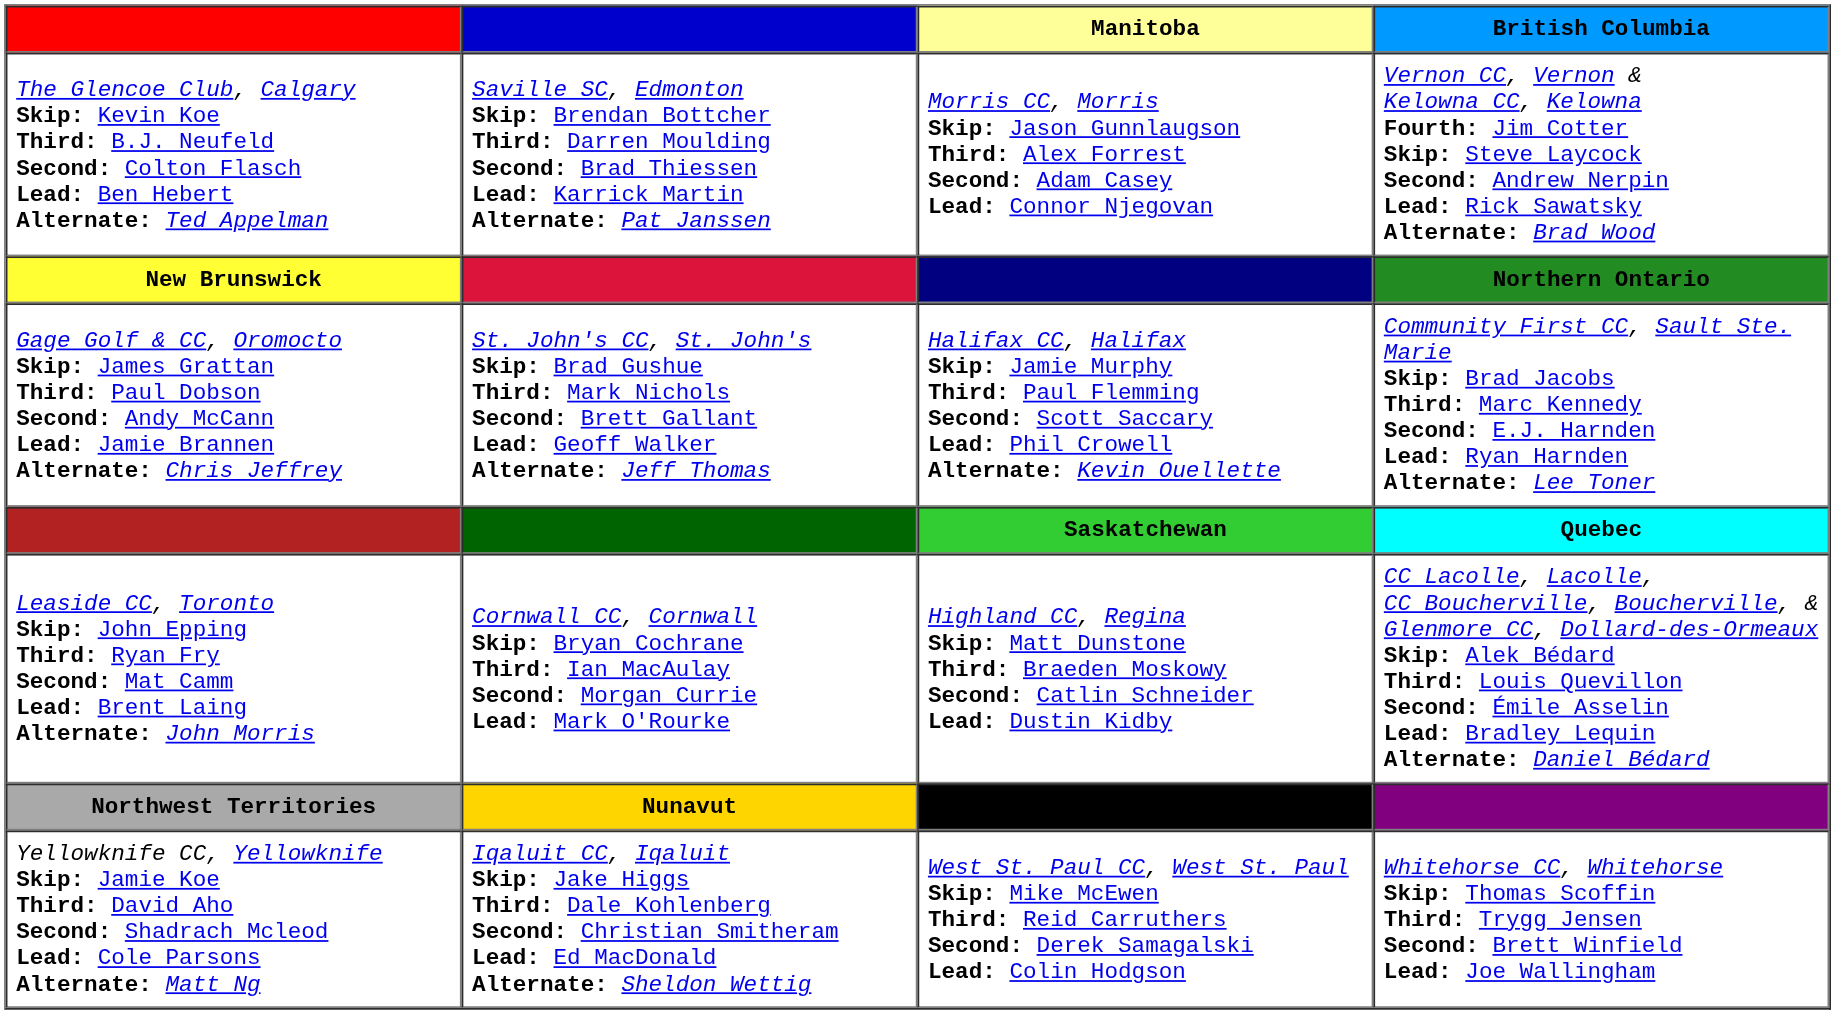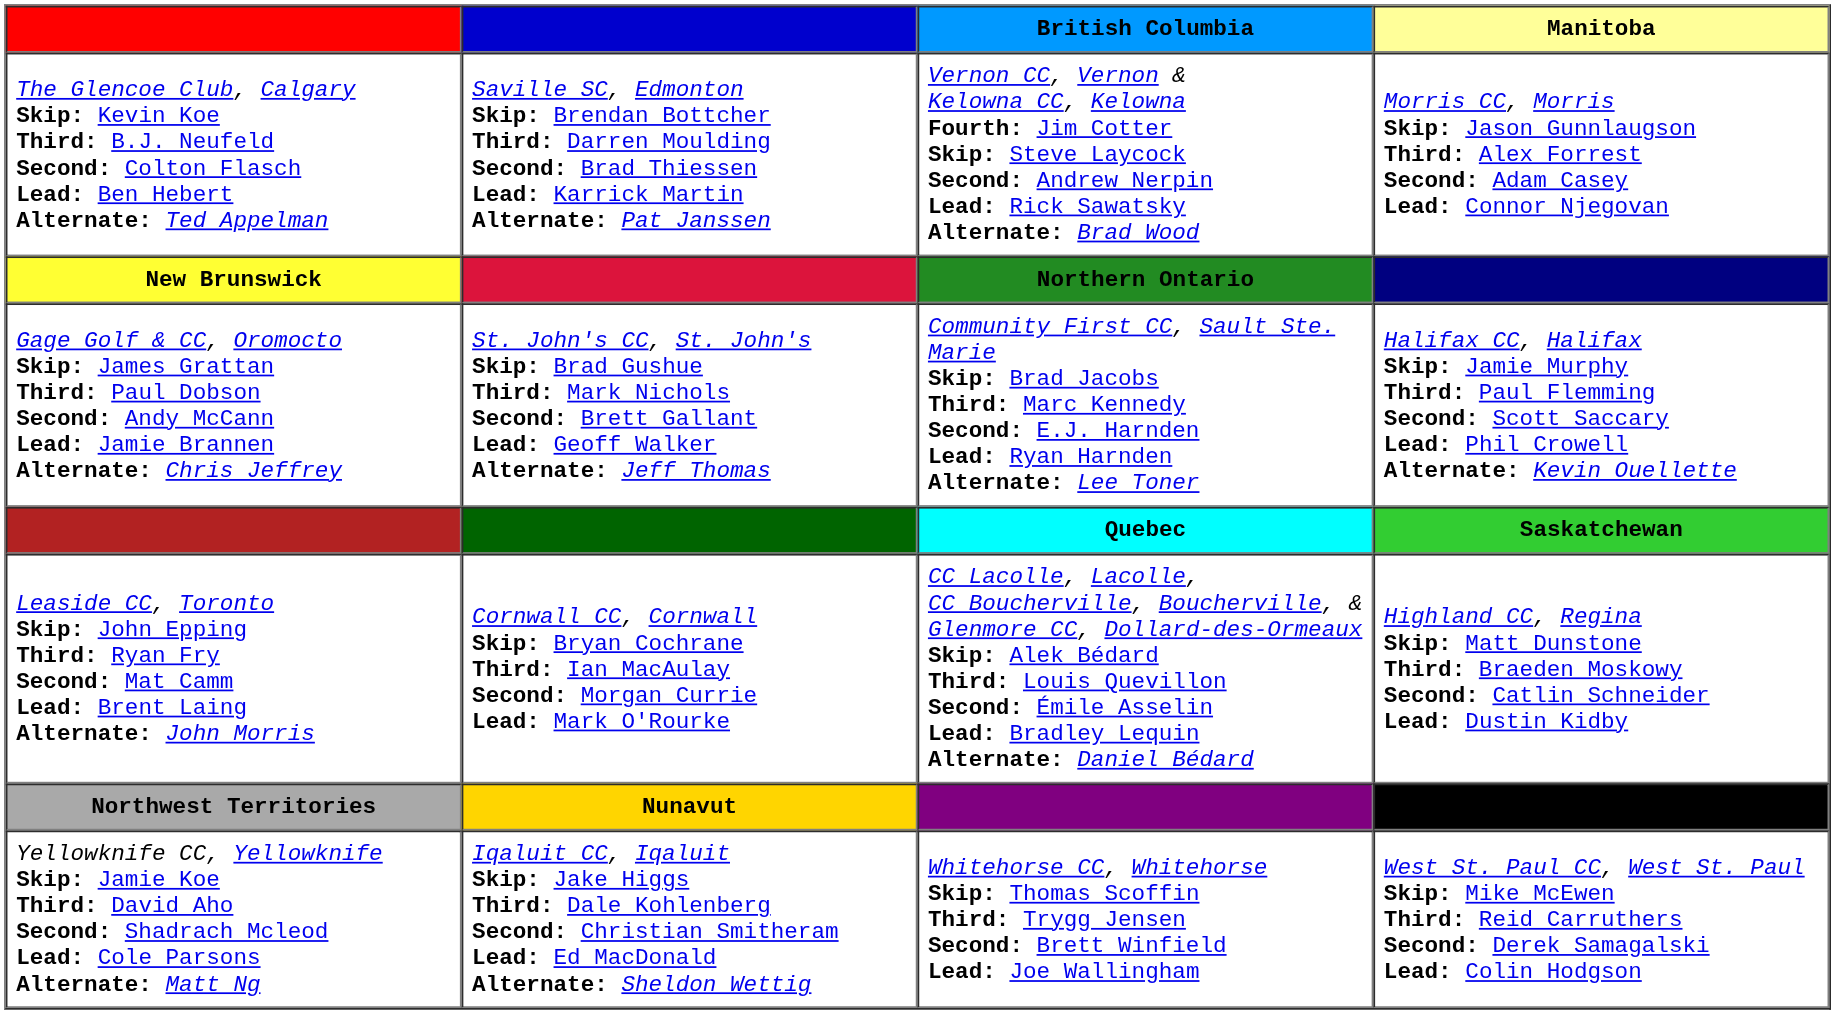columns swapped: (1601, 29) <-> (1145, 29)
